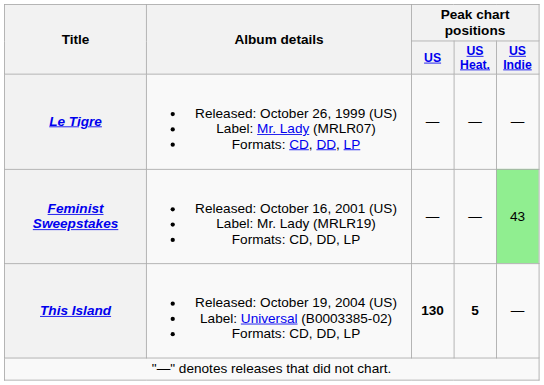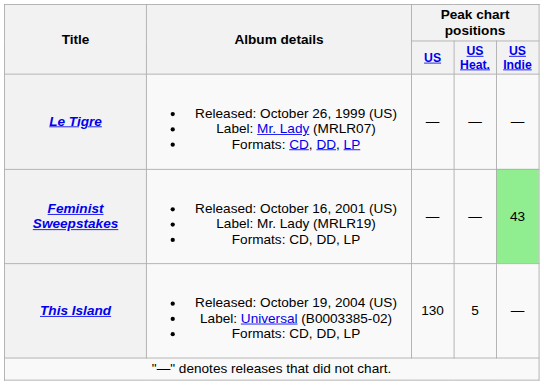(433, 310) bold -> (433, 310) normal
(475, 310) bold -> (475, 310) normal
